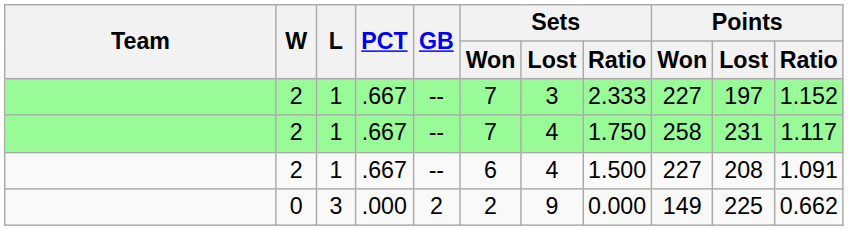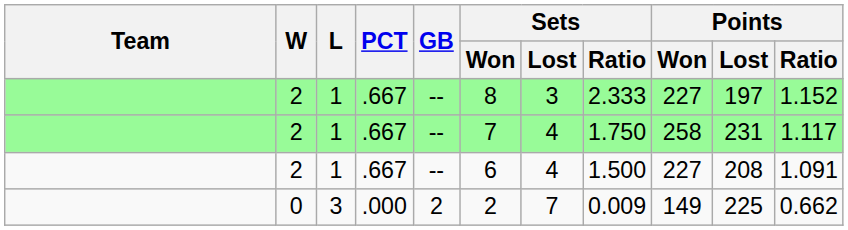(491, 96) 7 -> (491, 96) 8
(552, 206) 9 -> (552, 206) 7
(617, 206) 0.000 -> (617, 206) 0.009
